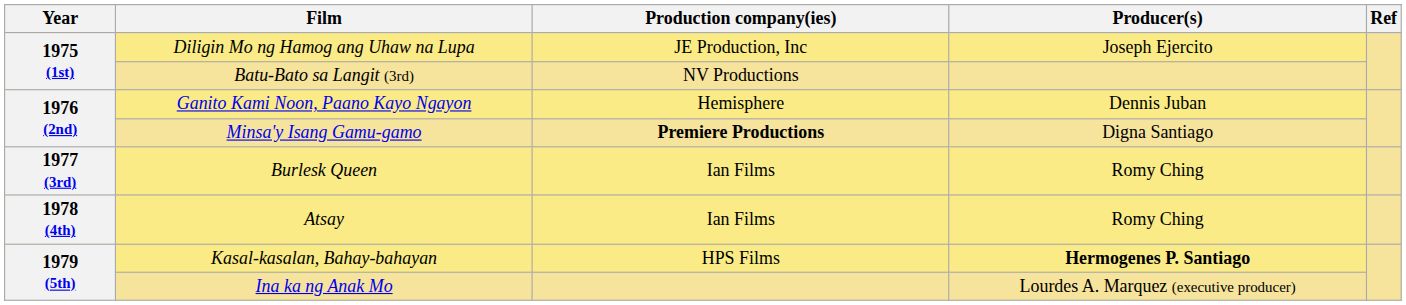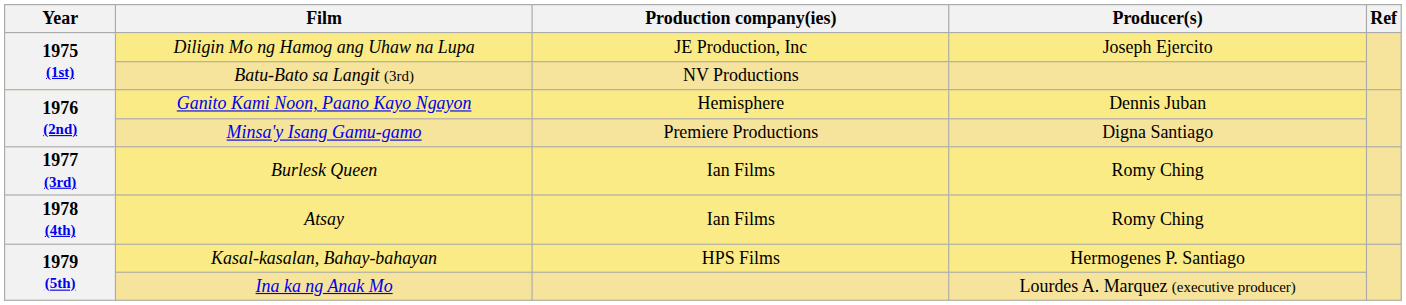(741, 132) bold -> (741, 132) normal
(1158, 257) bold -> (1158, 257) normal
